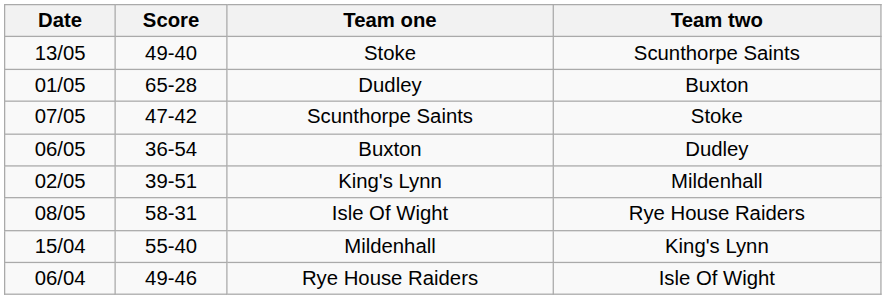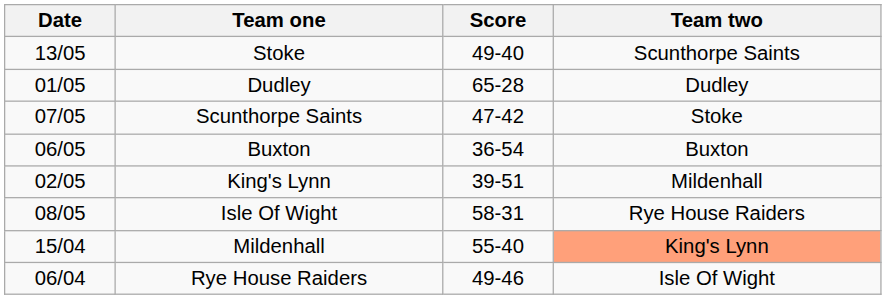columns swapped: (390, 20) <-> (171, 20)
(717, 85) Buxton -> (717, 85) Dudley
(717, 149) Dudley -> (717, 149) Buxton
(717, 246) no background -> (717, 246) lightsalmon background
